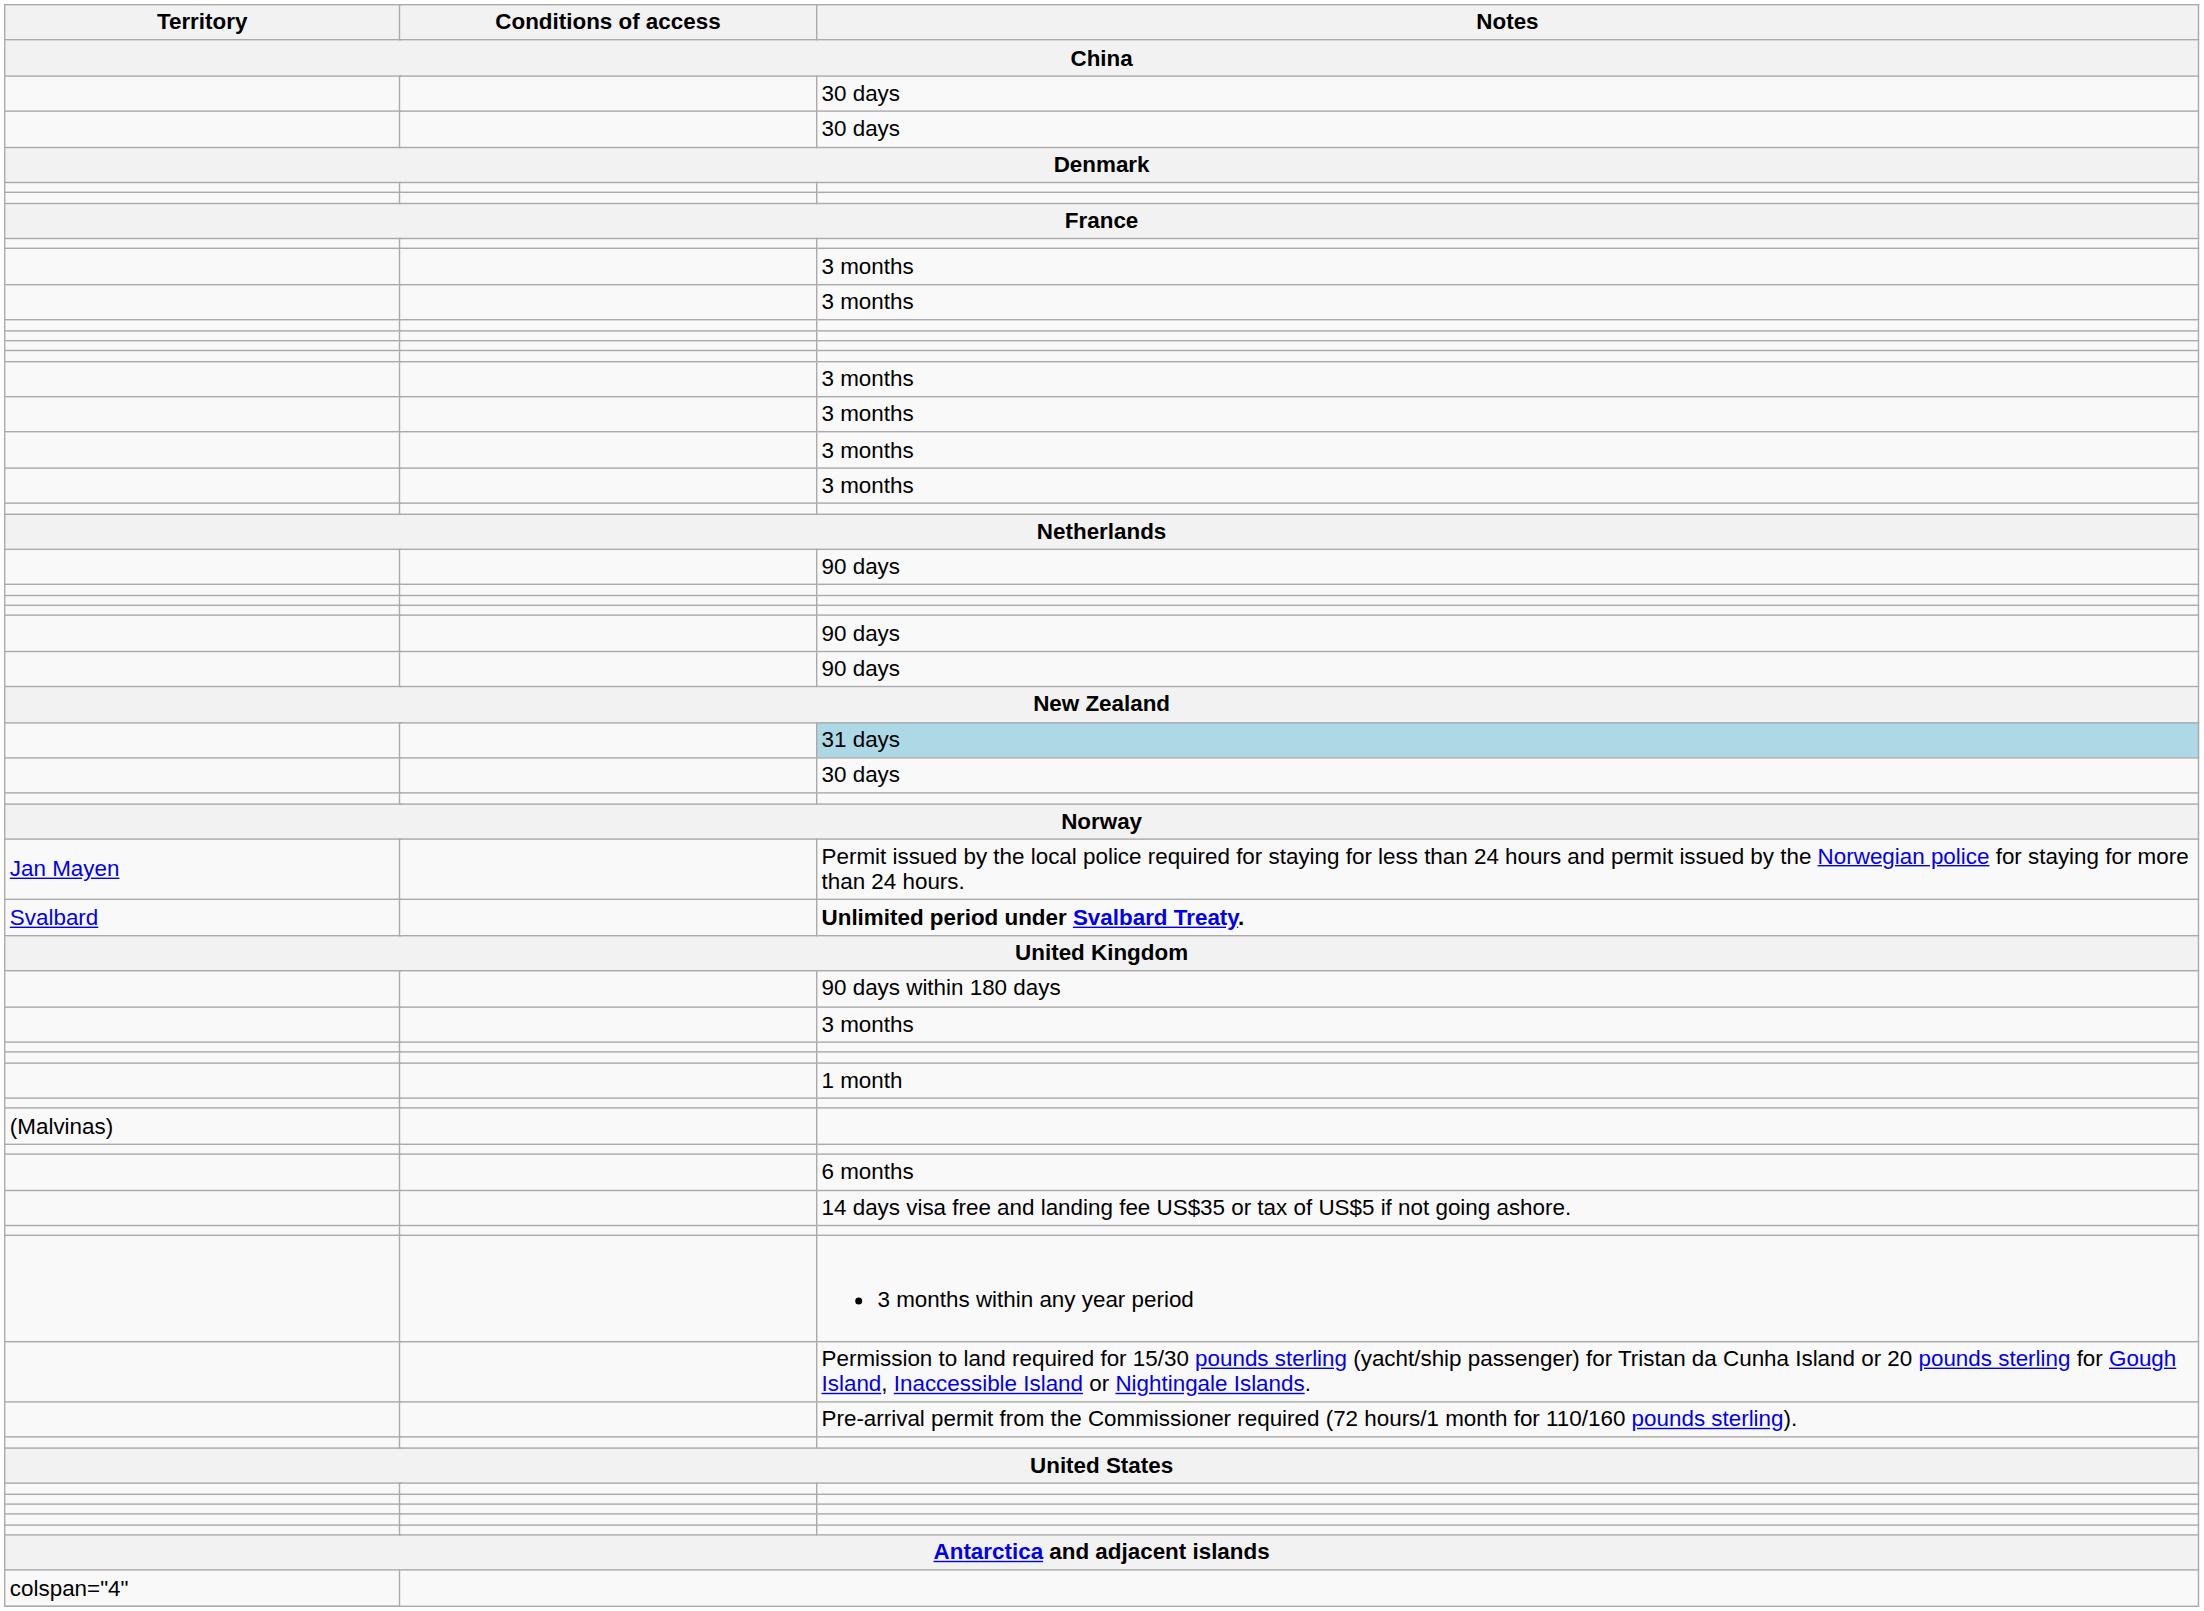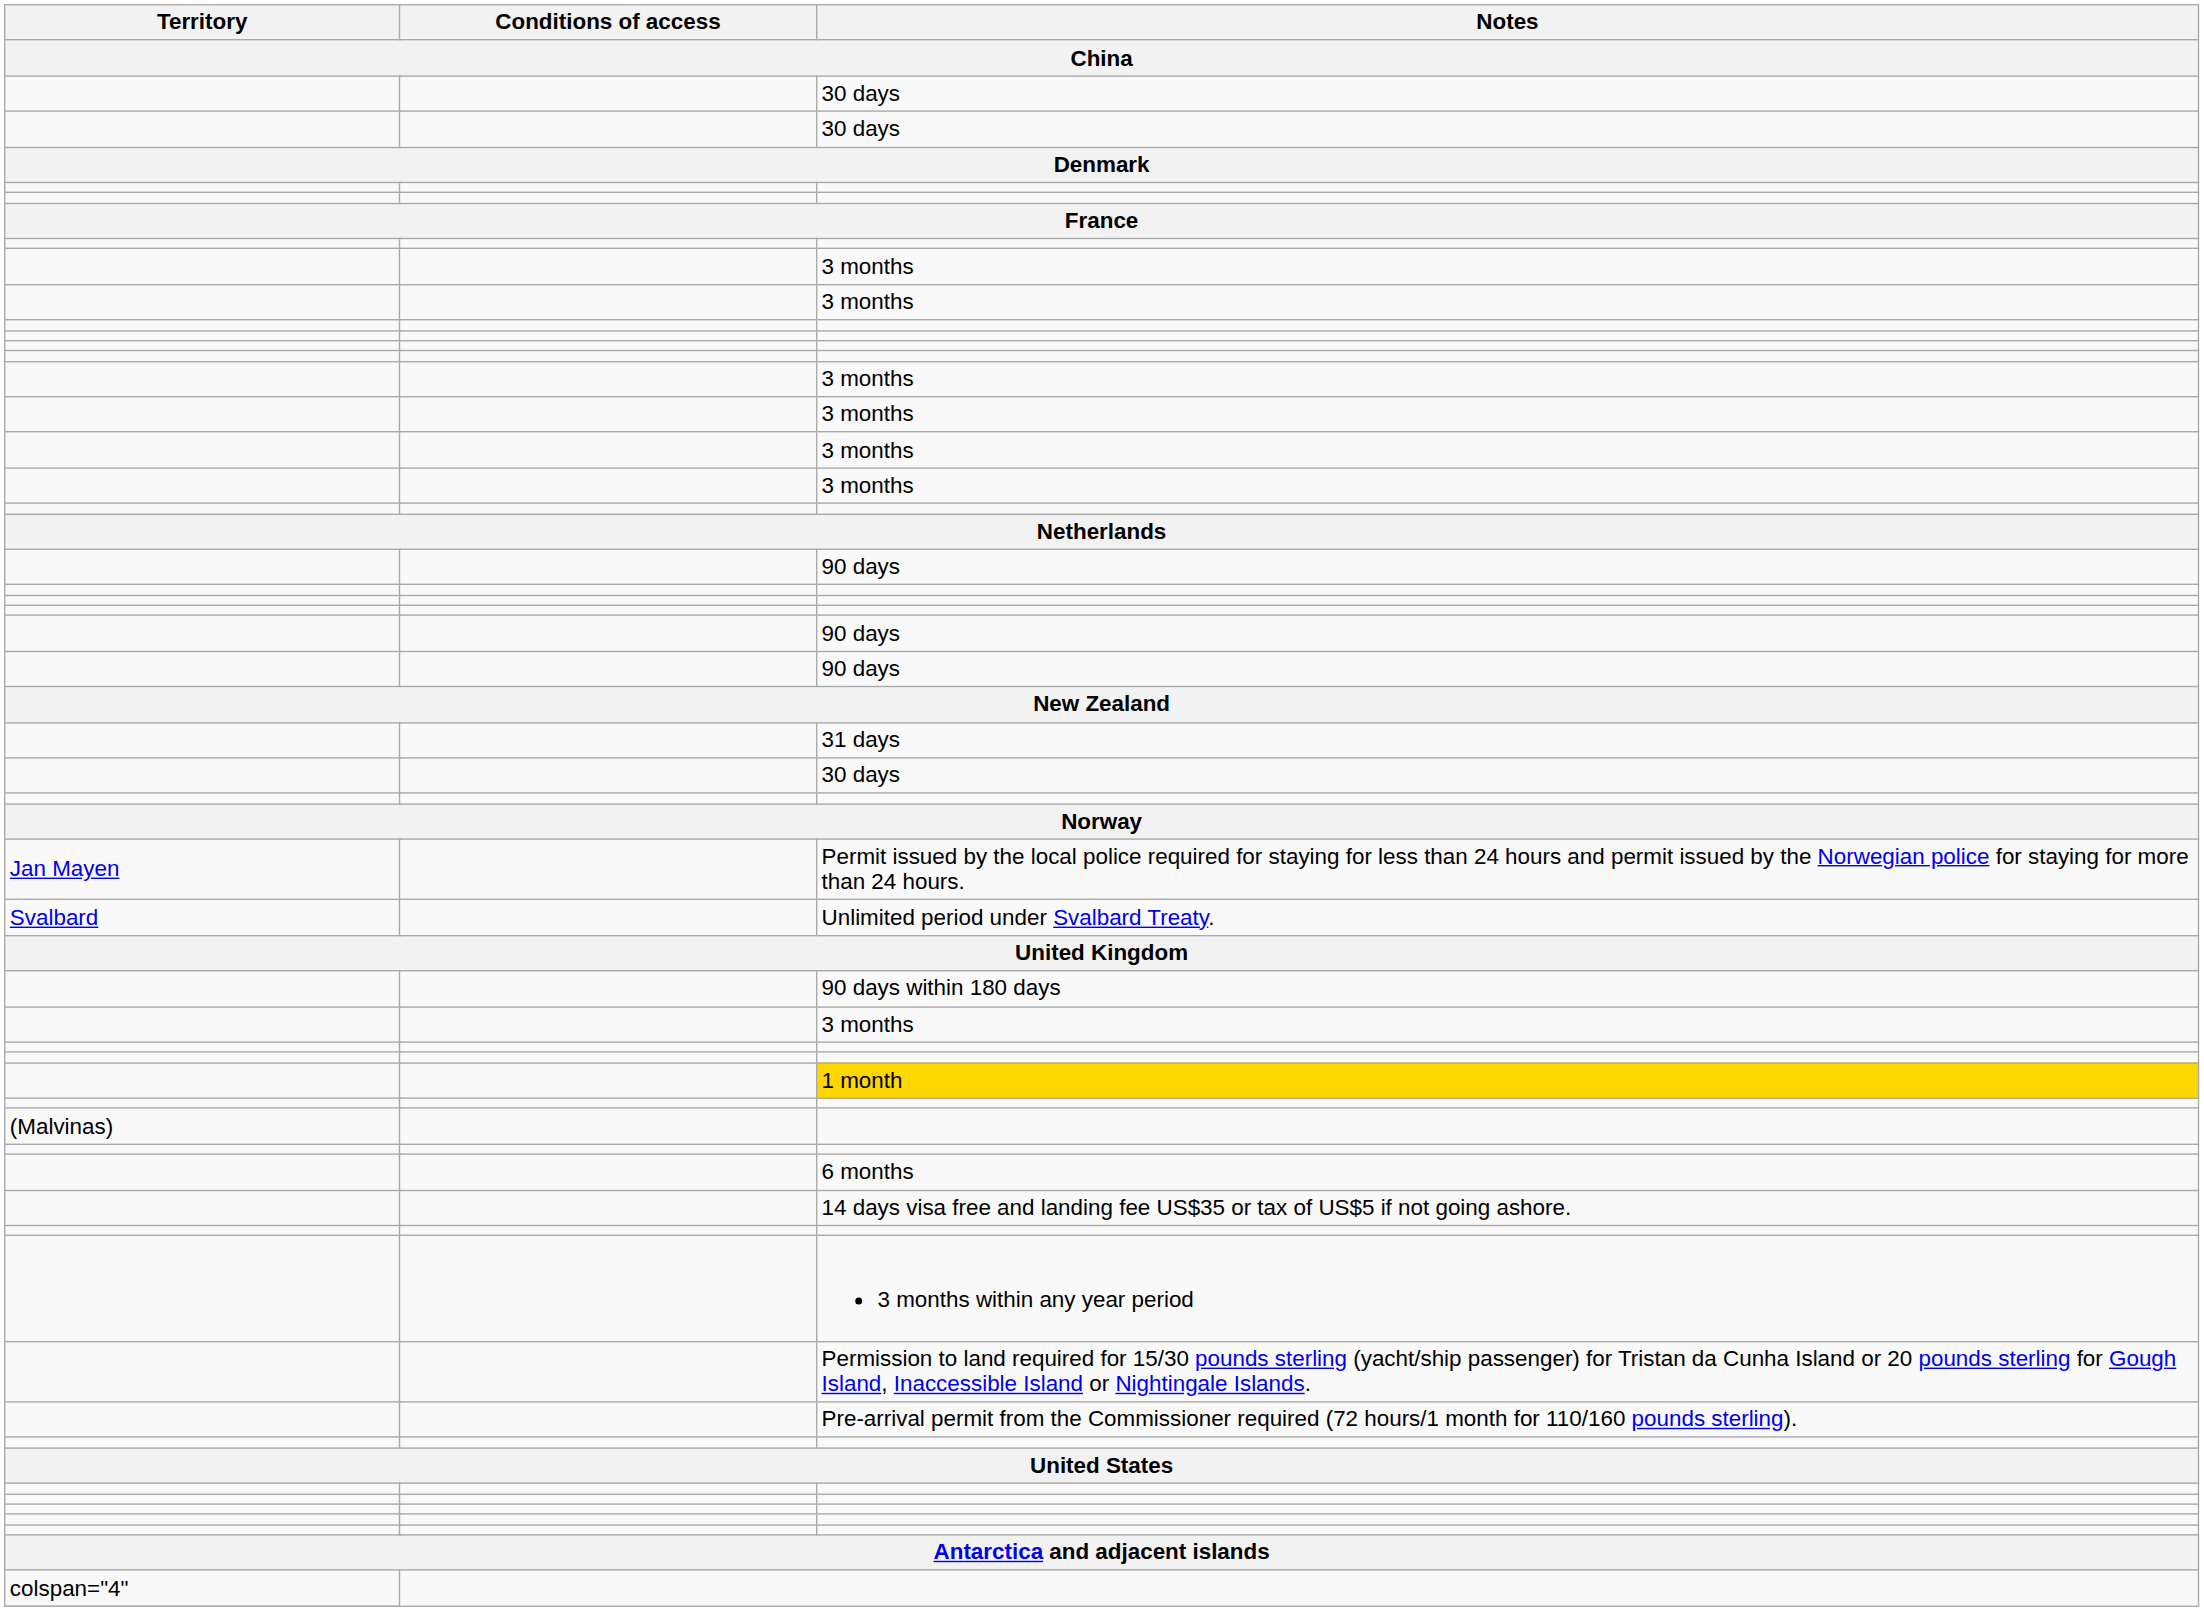(861, 739) lightblue background -> (861, 739) no background
(1033, 917) bold -> (1018, 917) normal
(862, 1080) no background -> (862, 1080) gold background
